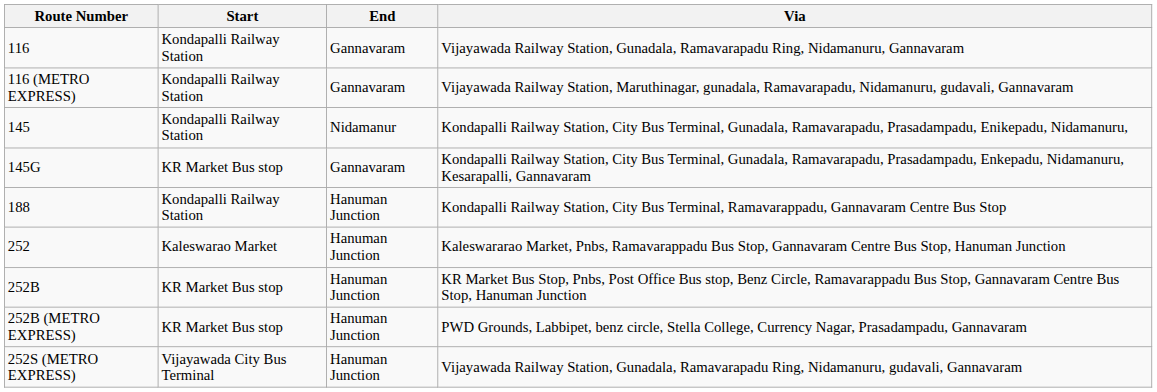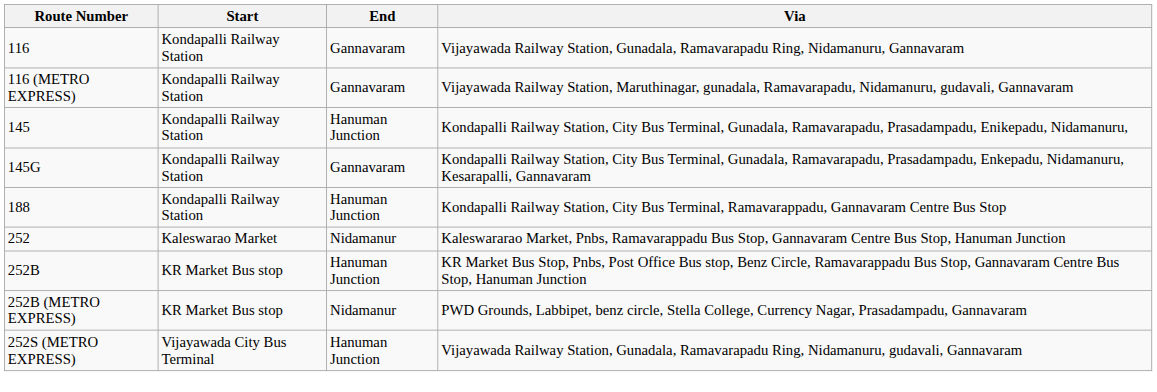(363, 127) Nidamanur -> (359, 127) Hanuman Junction
(222, 167) KR Market Bus stop -> (221, 167) Kondapalli Railway Station
(359, 247) Hanuman Junction -> (363, 239) Nidamanur
(359, 327) Hanuman Junction -> (363, 310) Nidamanur
